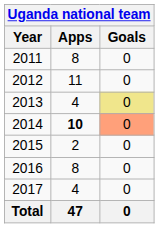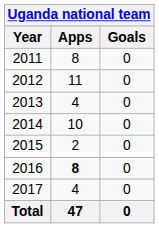(127, 102) khaki background -> (127, 102) no background
(75, 124) bold -> (75, 124) normal
(127, 124) lightsalmon background -> (127, 124) no background
(75, 168) normal -> (75, 168) bold
